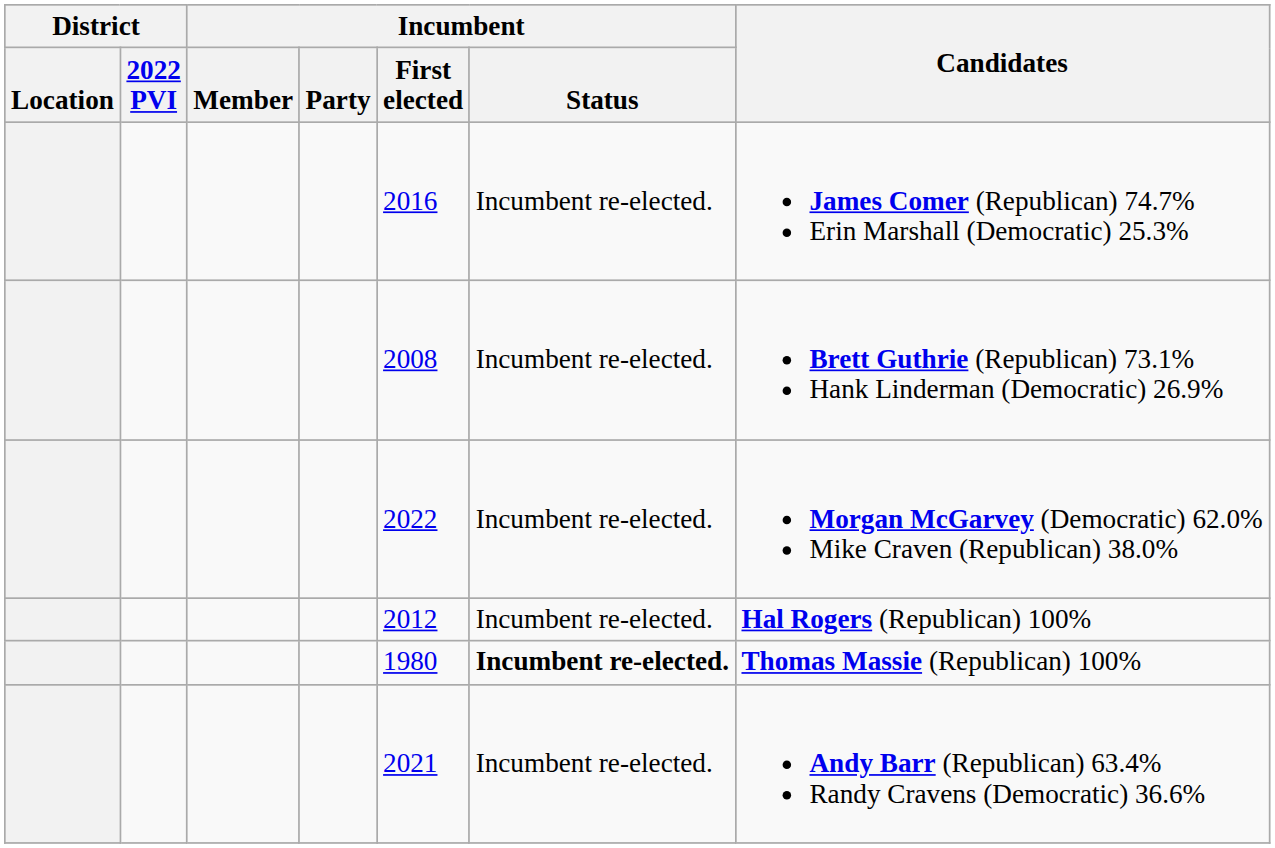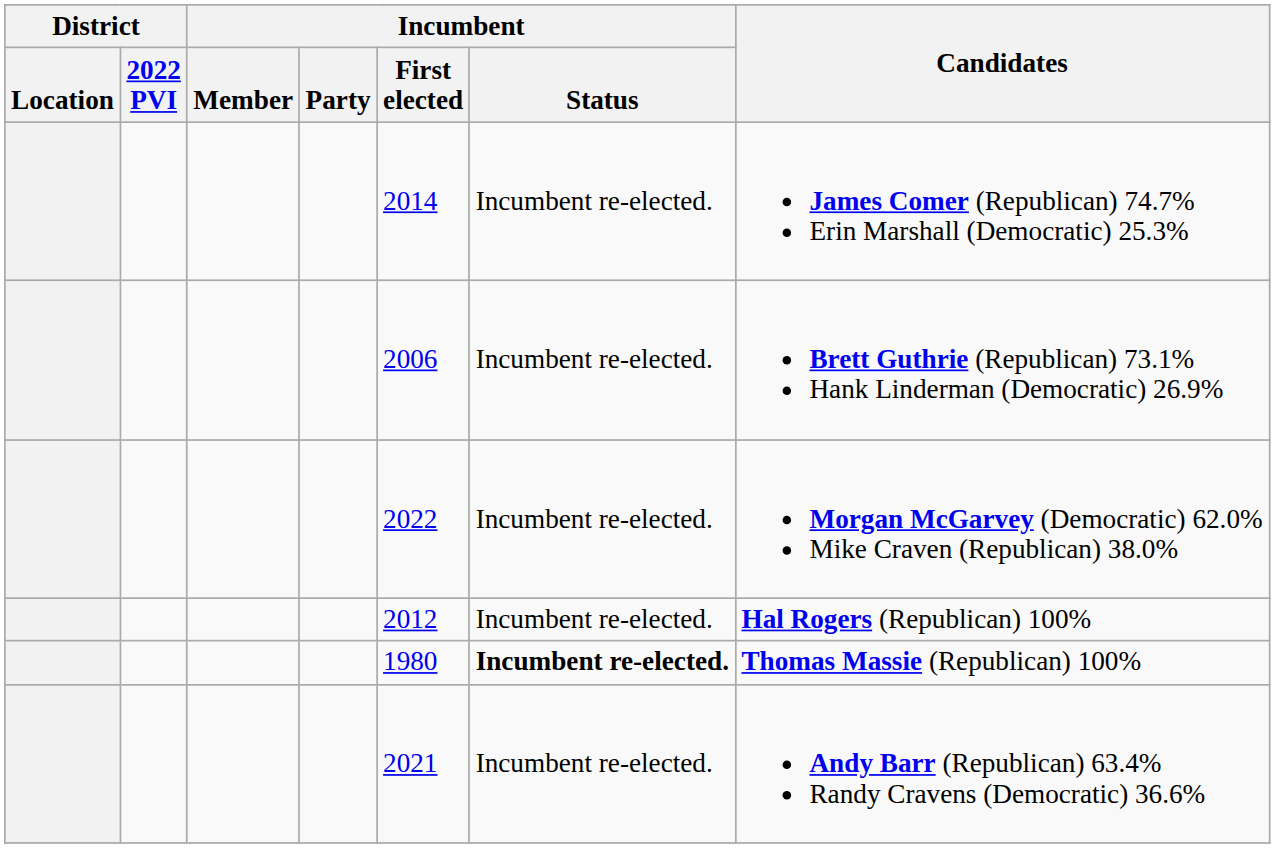(410, 200) 2016 -> (410, 200) 2014
(410, 359) 2008 -> (410, 359) 2006
